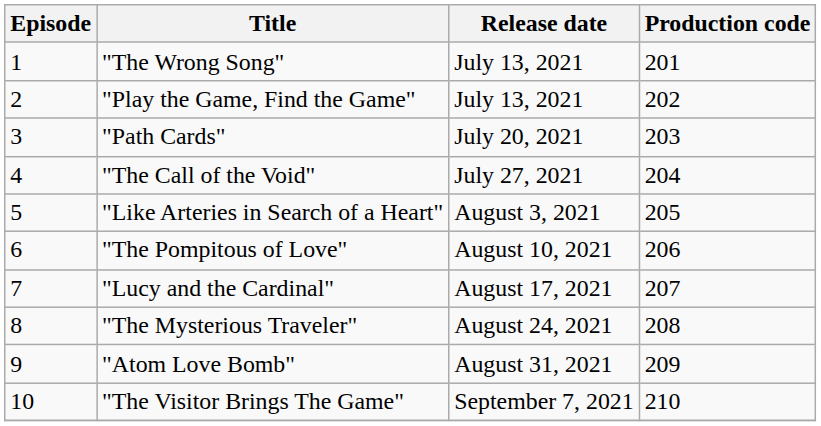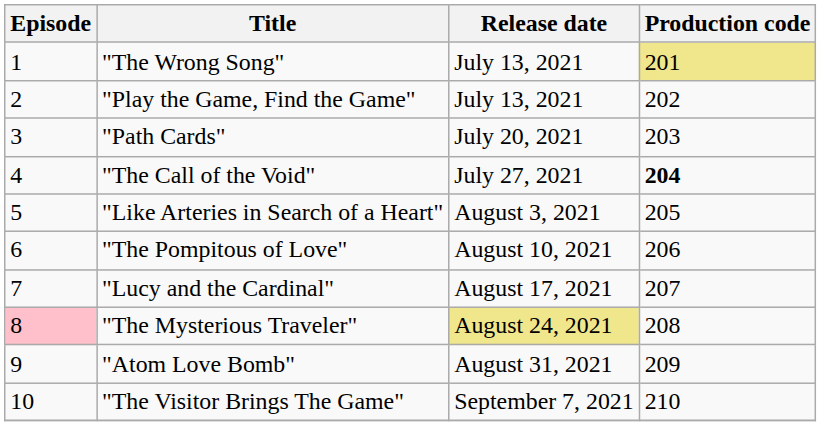(663, 61) no background -> (663, 61) khaki background
(663, 174) normal -> (663, 174) bold
(16, 325) no background -> (16, 325) pink background
(533, 325) no background -> (533, 325) khaki background
